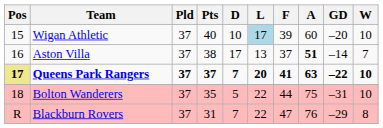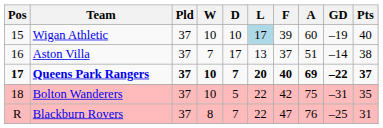columns swapped: (365, 14) <-> (210, 14)
(338, 34) –20 -> (338, 34) –19
(311, 54) bold -> (311, 54) normal
(17, 74) khaki background -> (17, 74) no background
(286, 74) 41 -> (286, 74) 40
(311, 74) 63 -> (311, 74) 69
(286, 94) 44 -> (286, 94) 42
(338, 113) –29 -> (338, 113) –25
